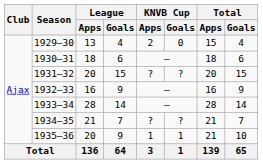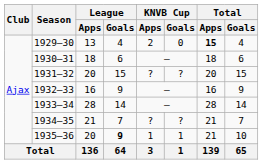(211, 43) normal -> (211, 43) bold
(120, 136) normal -> (120, 136) bold
